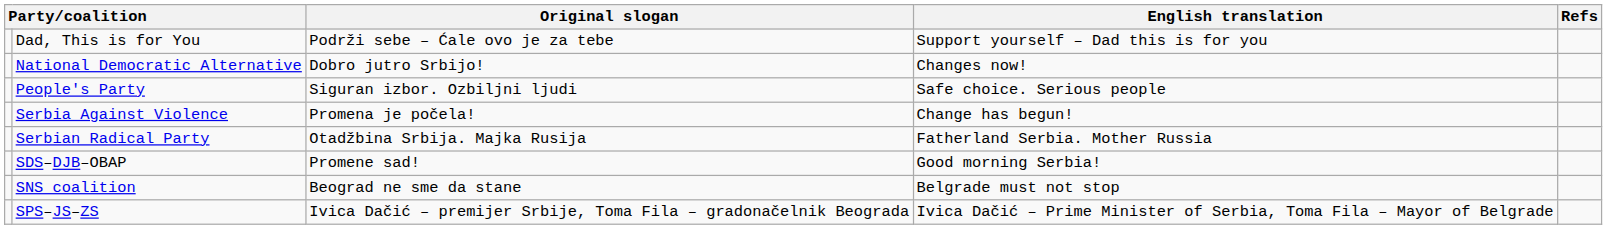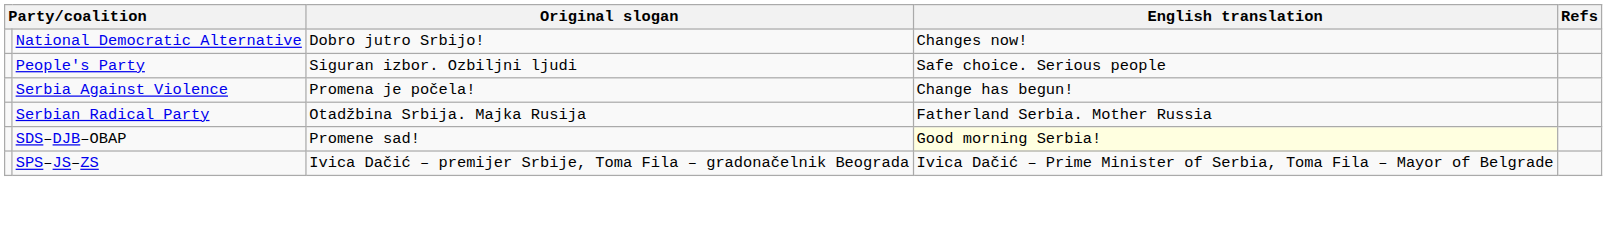- row: (108, 41)
(1009, 163) no background -> (1009, 139) lightyellow background
- row: (76, 188)
